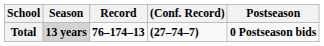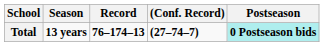(66, 32) lightgrey background -> (66, 32) no background
(273, 32) no background -> (273, 32) paleturquoise background
